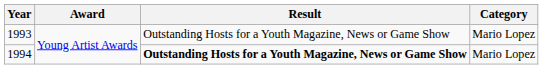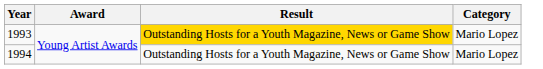(296, 34) no background -> (296, 34) gold background
(305, 54) bold -> (296, 54) normal
